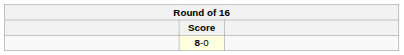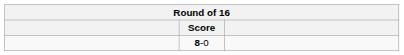(202, 43) lightyellow background -> (202, 43) no background
